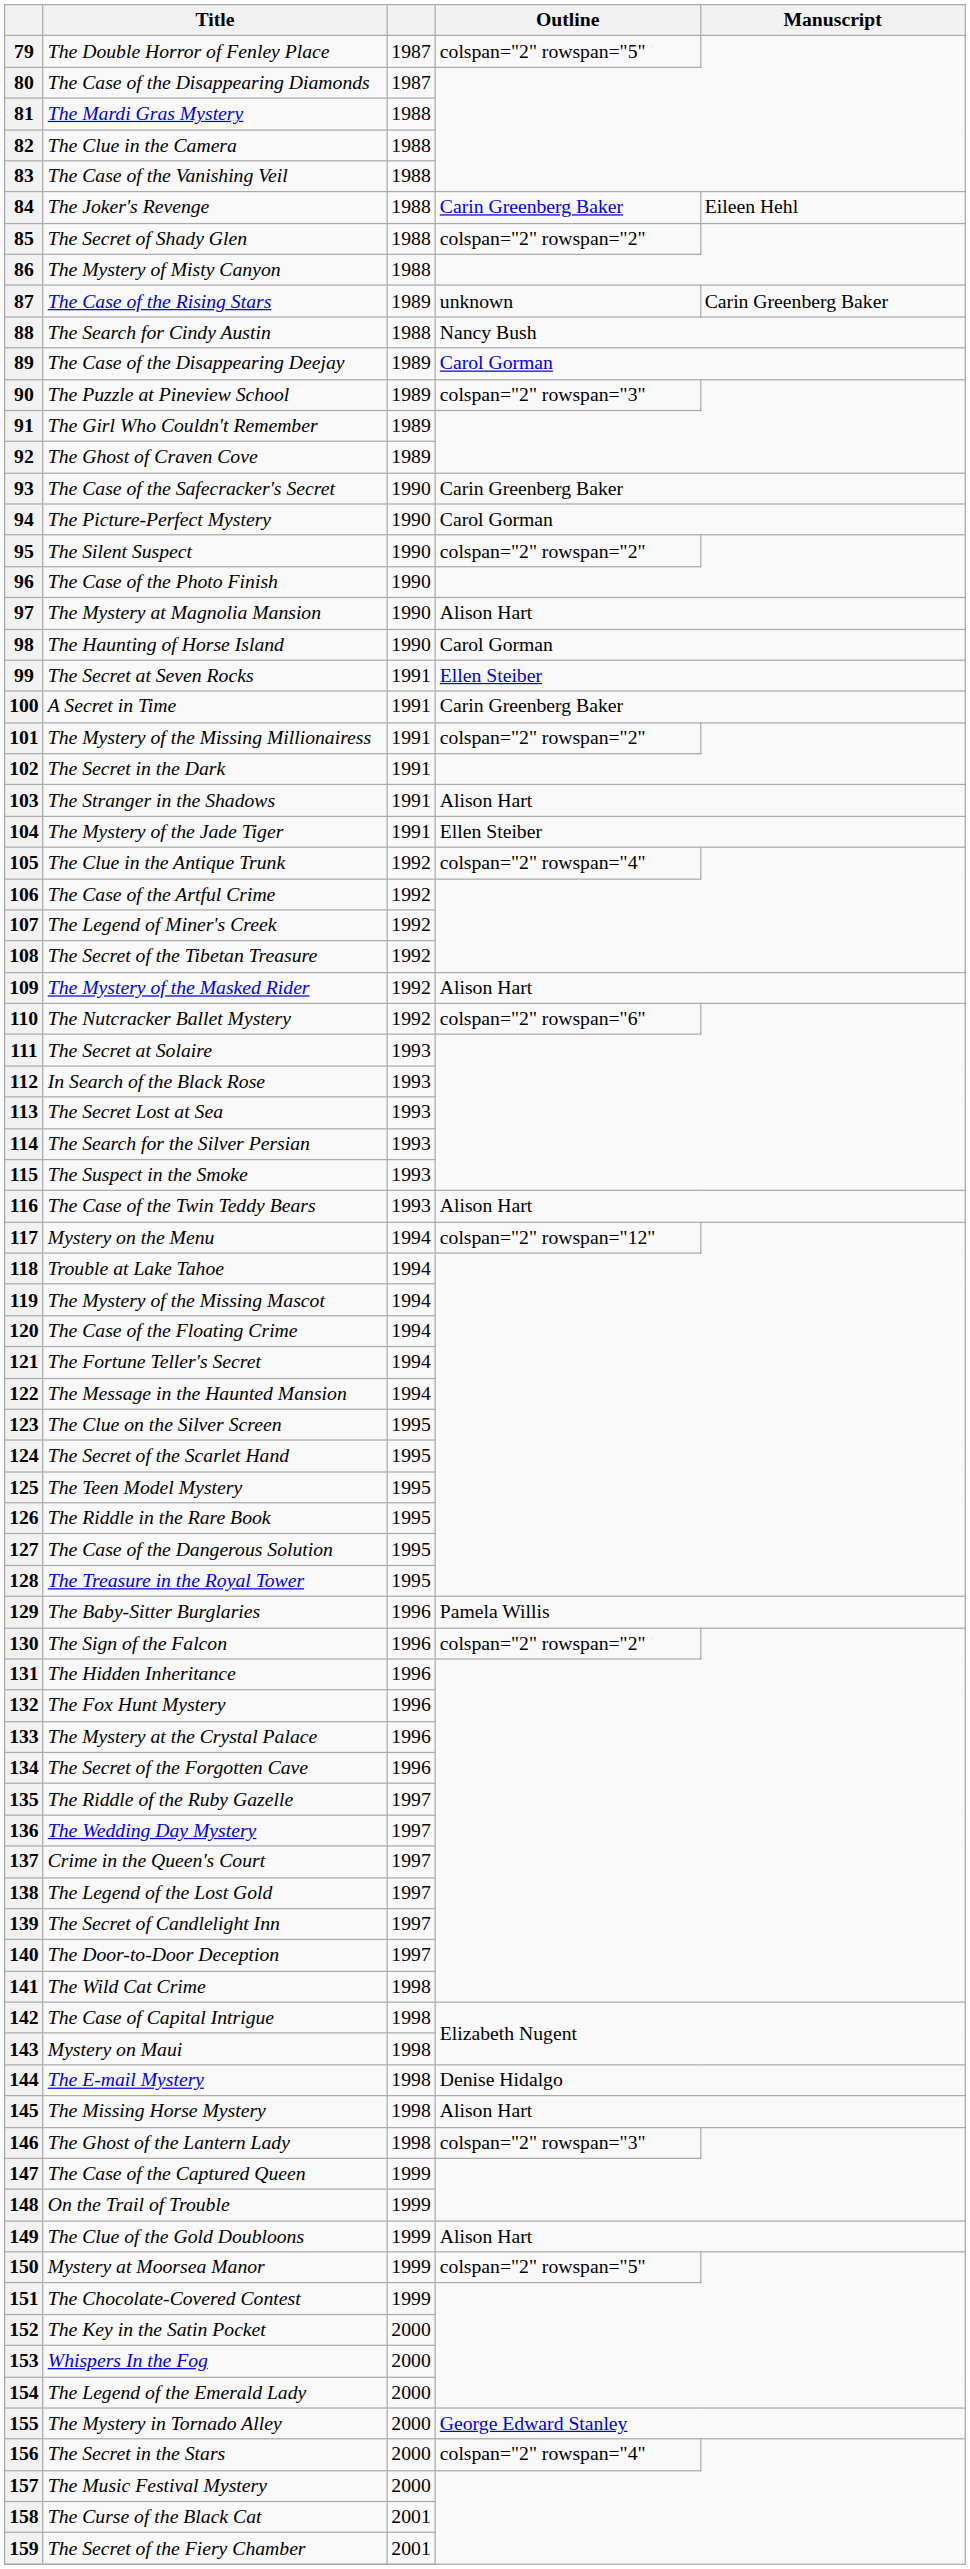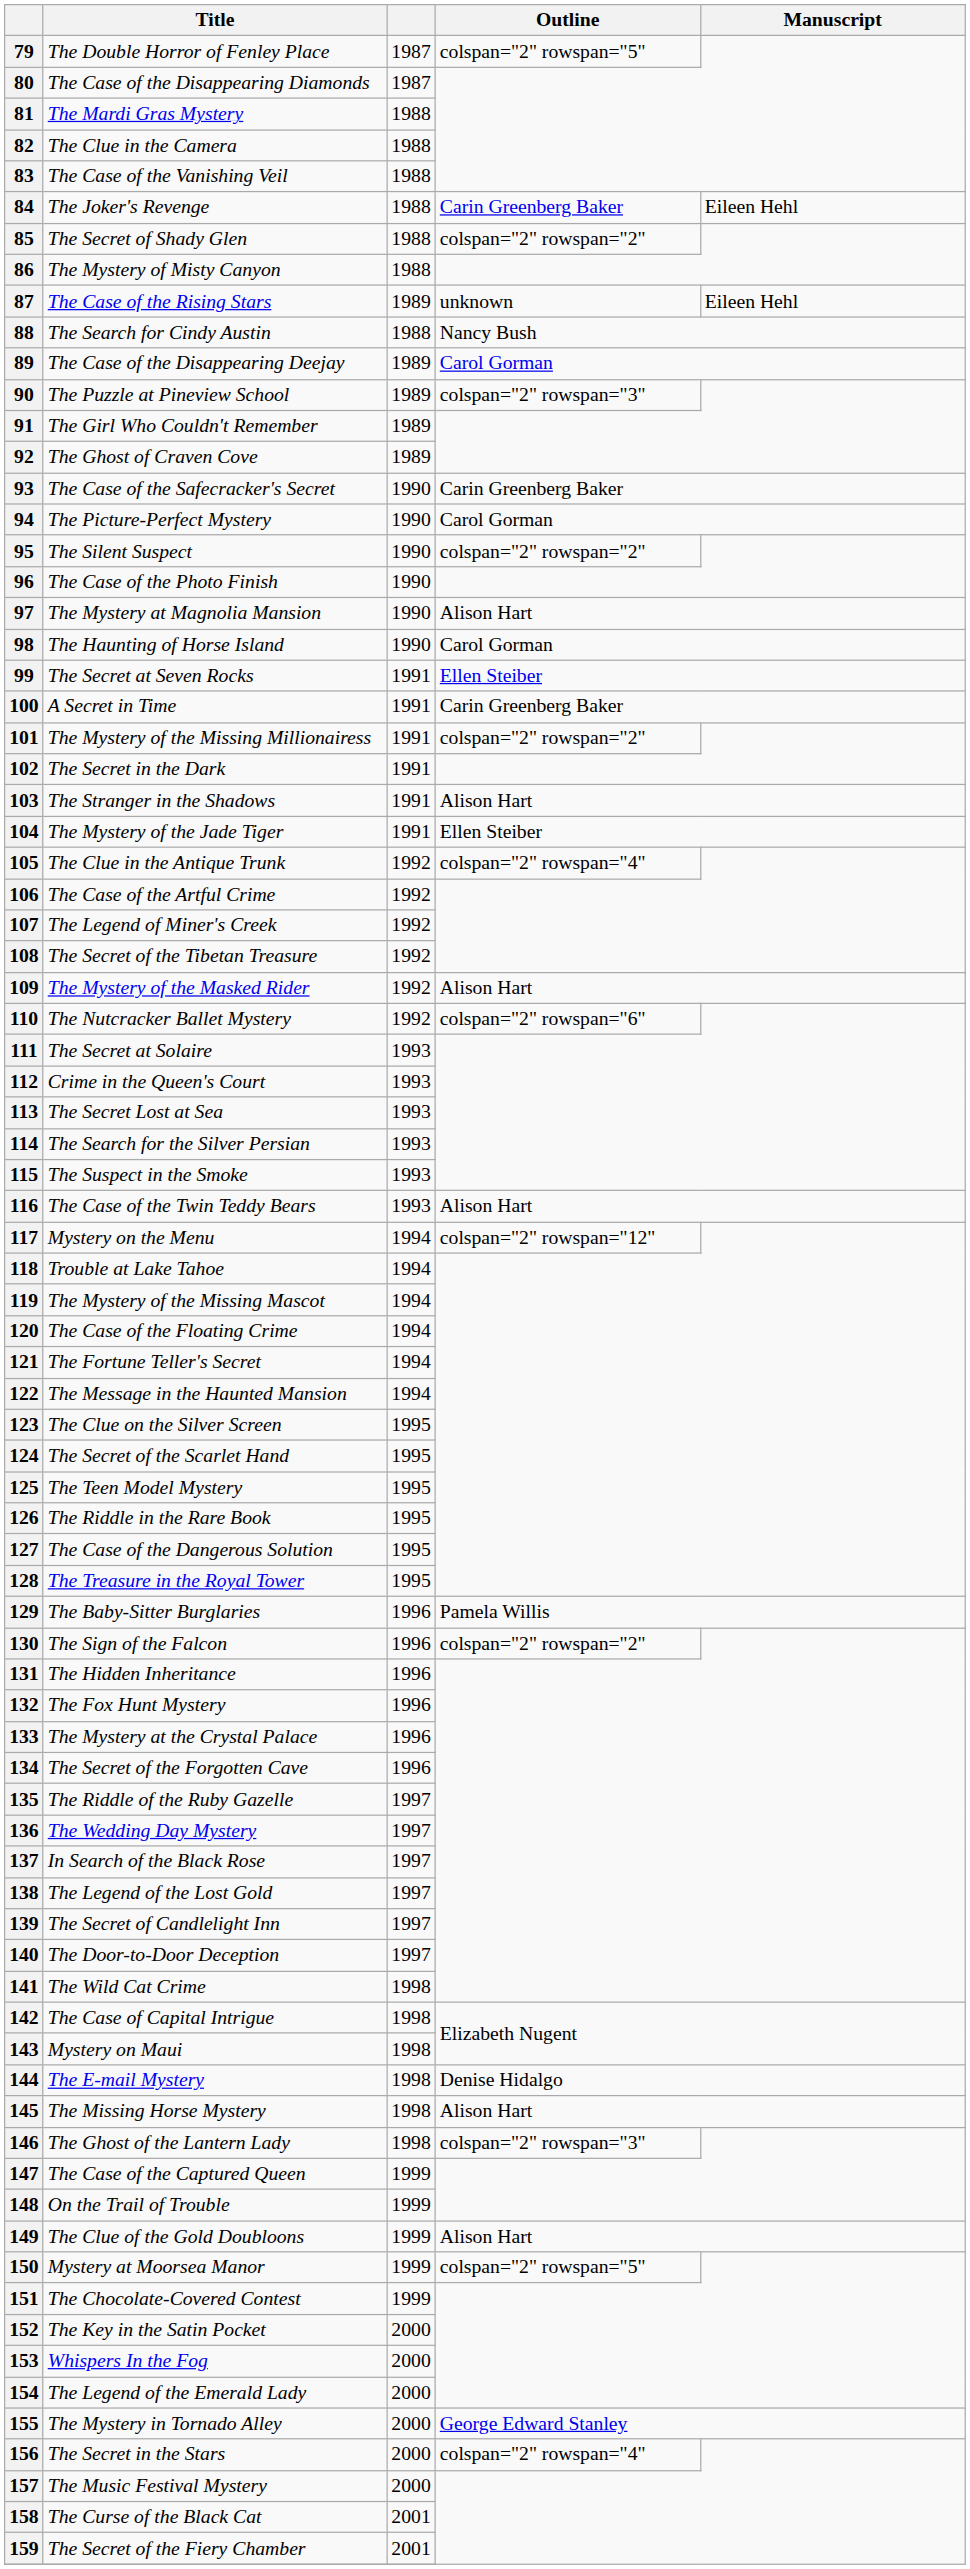(796, 301) Carin Greenberg Baker -> (751, 301) Eileen Hehl
(156, 1081) In Search of the Black Rose -> (156, 1081) Crime in the Queen's Court
(156, 1861) Crime in the Queen's Court -> (156, 1861) In Search of the Black Rose
